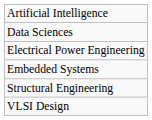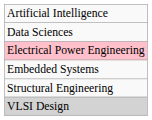(76, 50) no background -> (76, 50) pink background
(38, 106) no background -> (38, 106) lightgrey background
